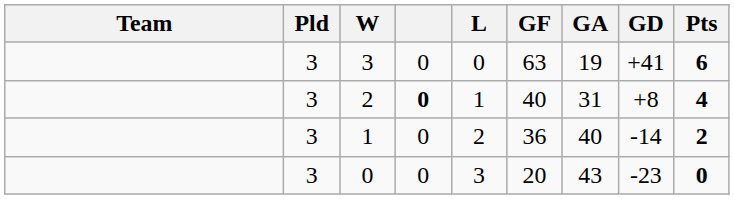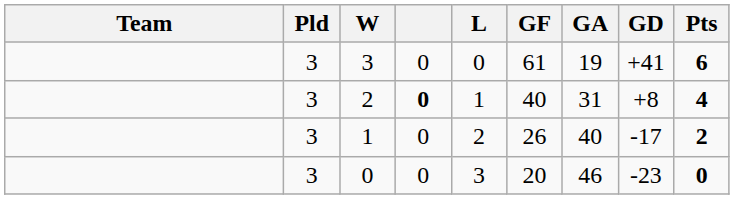(535, 61) 63 -> (535, 61) 61
(535, 136) 36 -> (535, 136) 26
(646, 136) -14 -> (646, 136) -17
(590, 174) 43 -> (590, 174) 46
